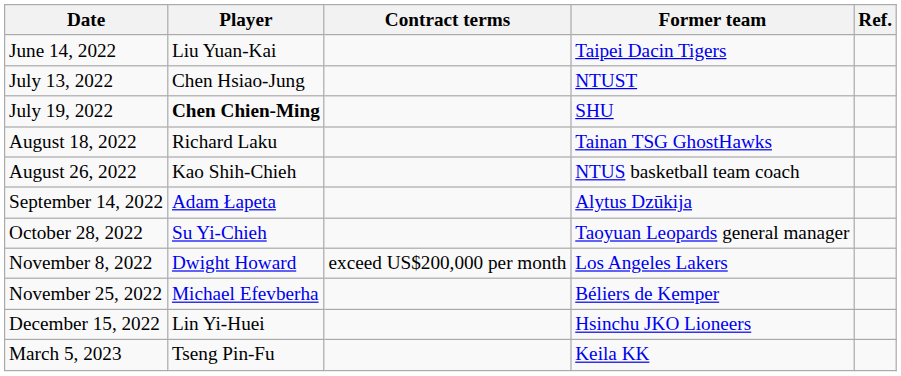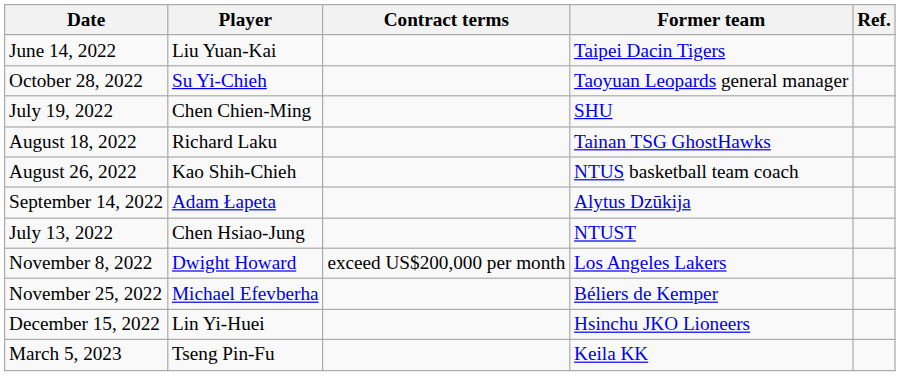rows swapped: (61, 80) <-> (76, 232)
(246, 111) bold -> (242, 111) normal
